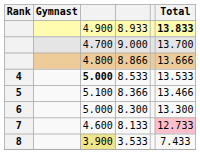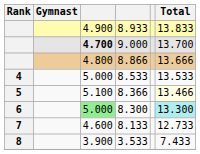(175, 29) bold -> (175, 29) normal
(98, 45) normal -> (98, 45) bold
(98, 77) bold -> (98, 77) normal
(175, 94) no background -> (175, 94) lightyellow background
(98, 110) no background -> (98, 110) lightgreen background
(175, 110) no background -> (175, 110) paleturquoise background
(175, 126) pink background -> (175, 126) no background
(98, 142) khaki background -> (98, 142) no background
